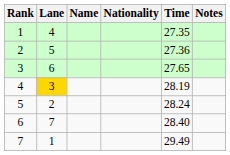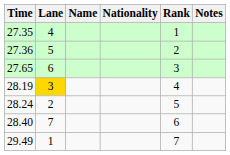columns swapped: (20, 13) <-> (177, 13)
